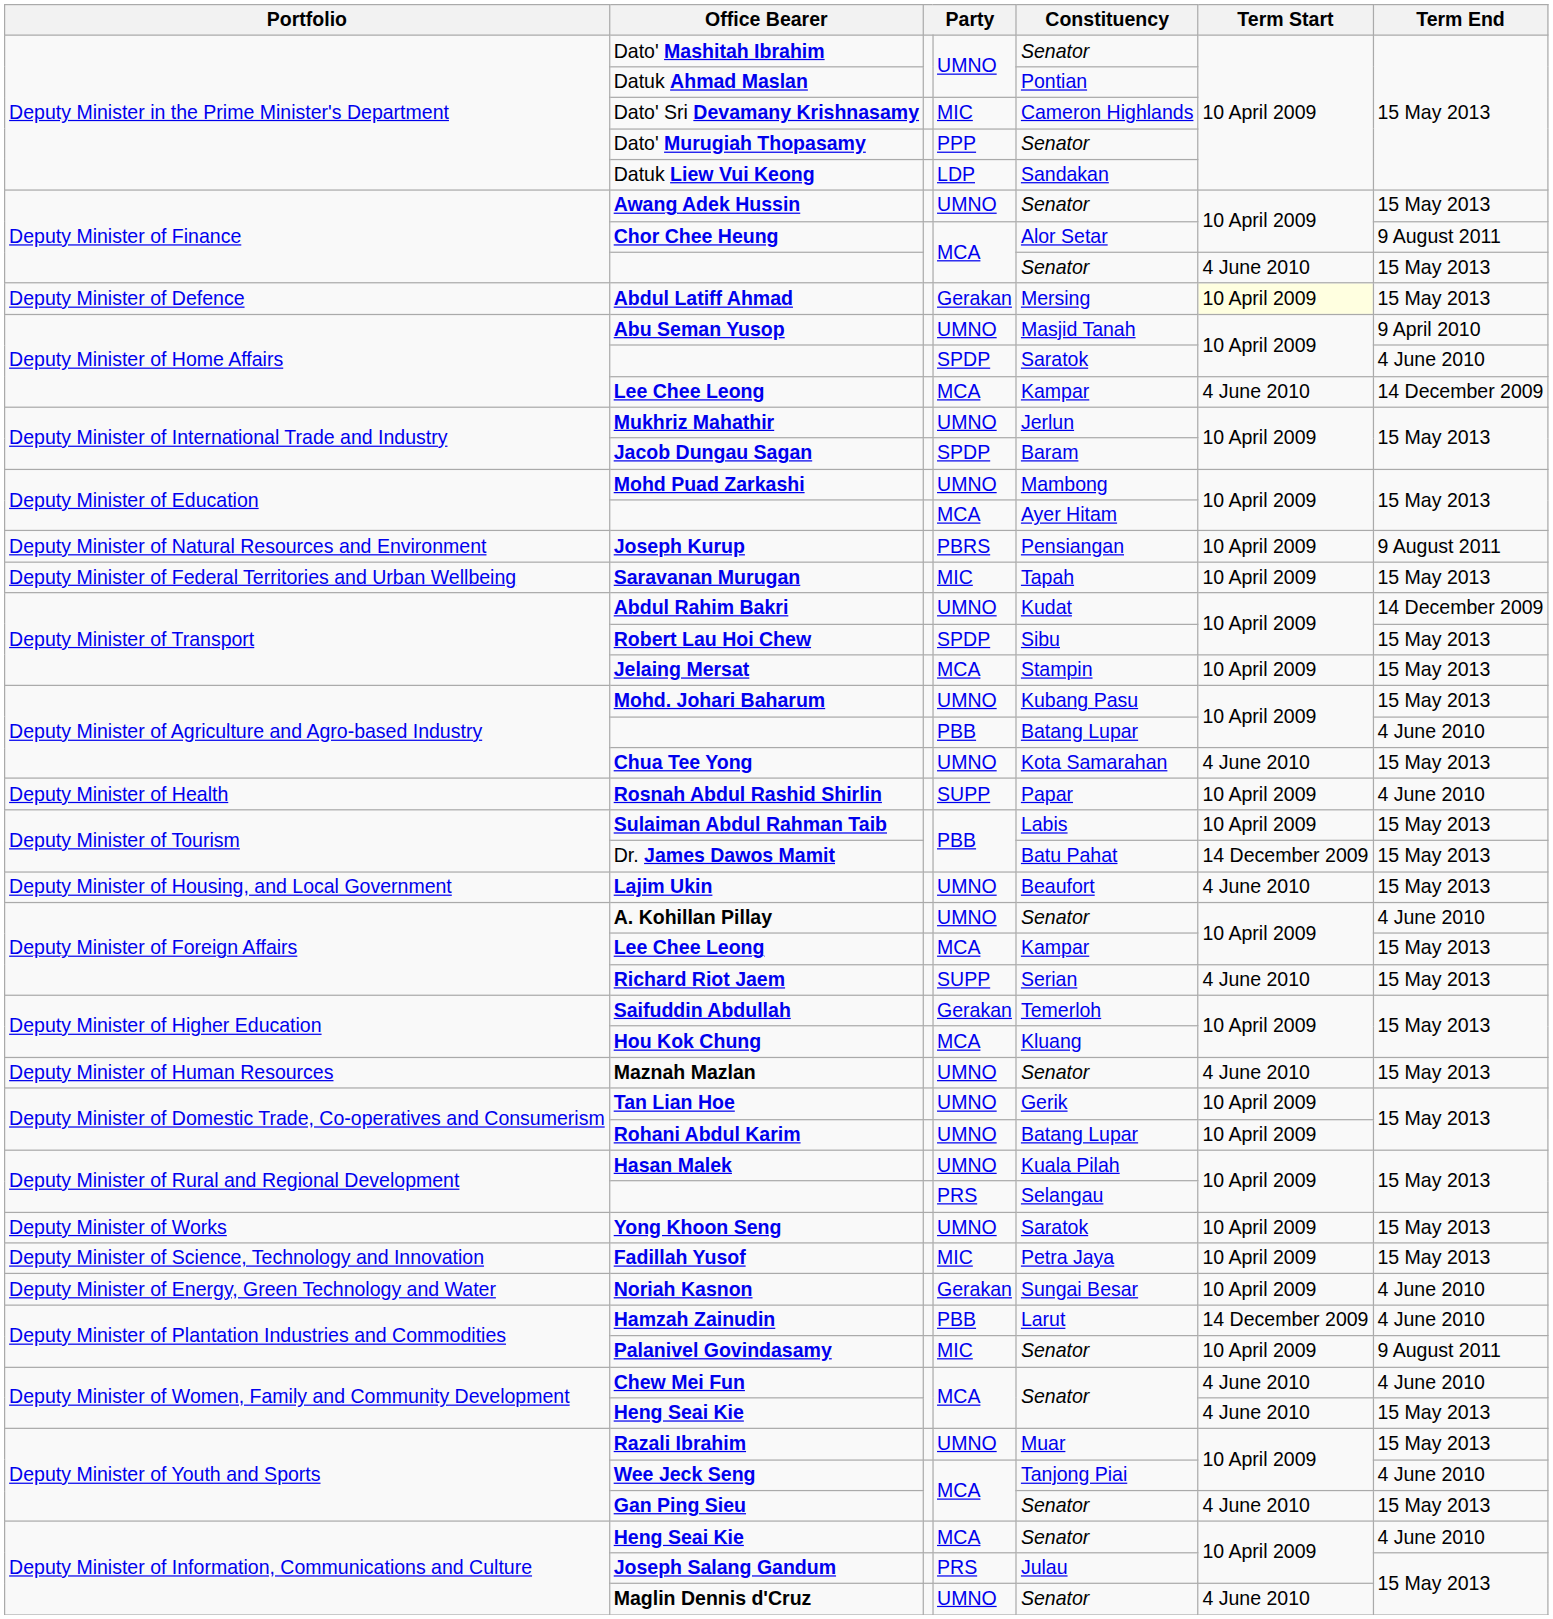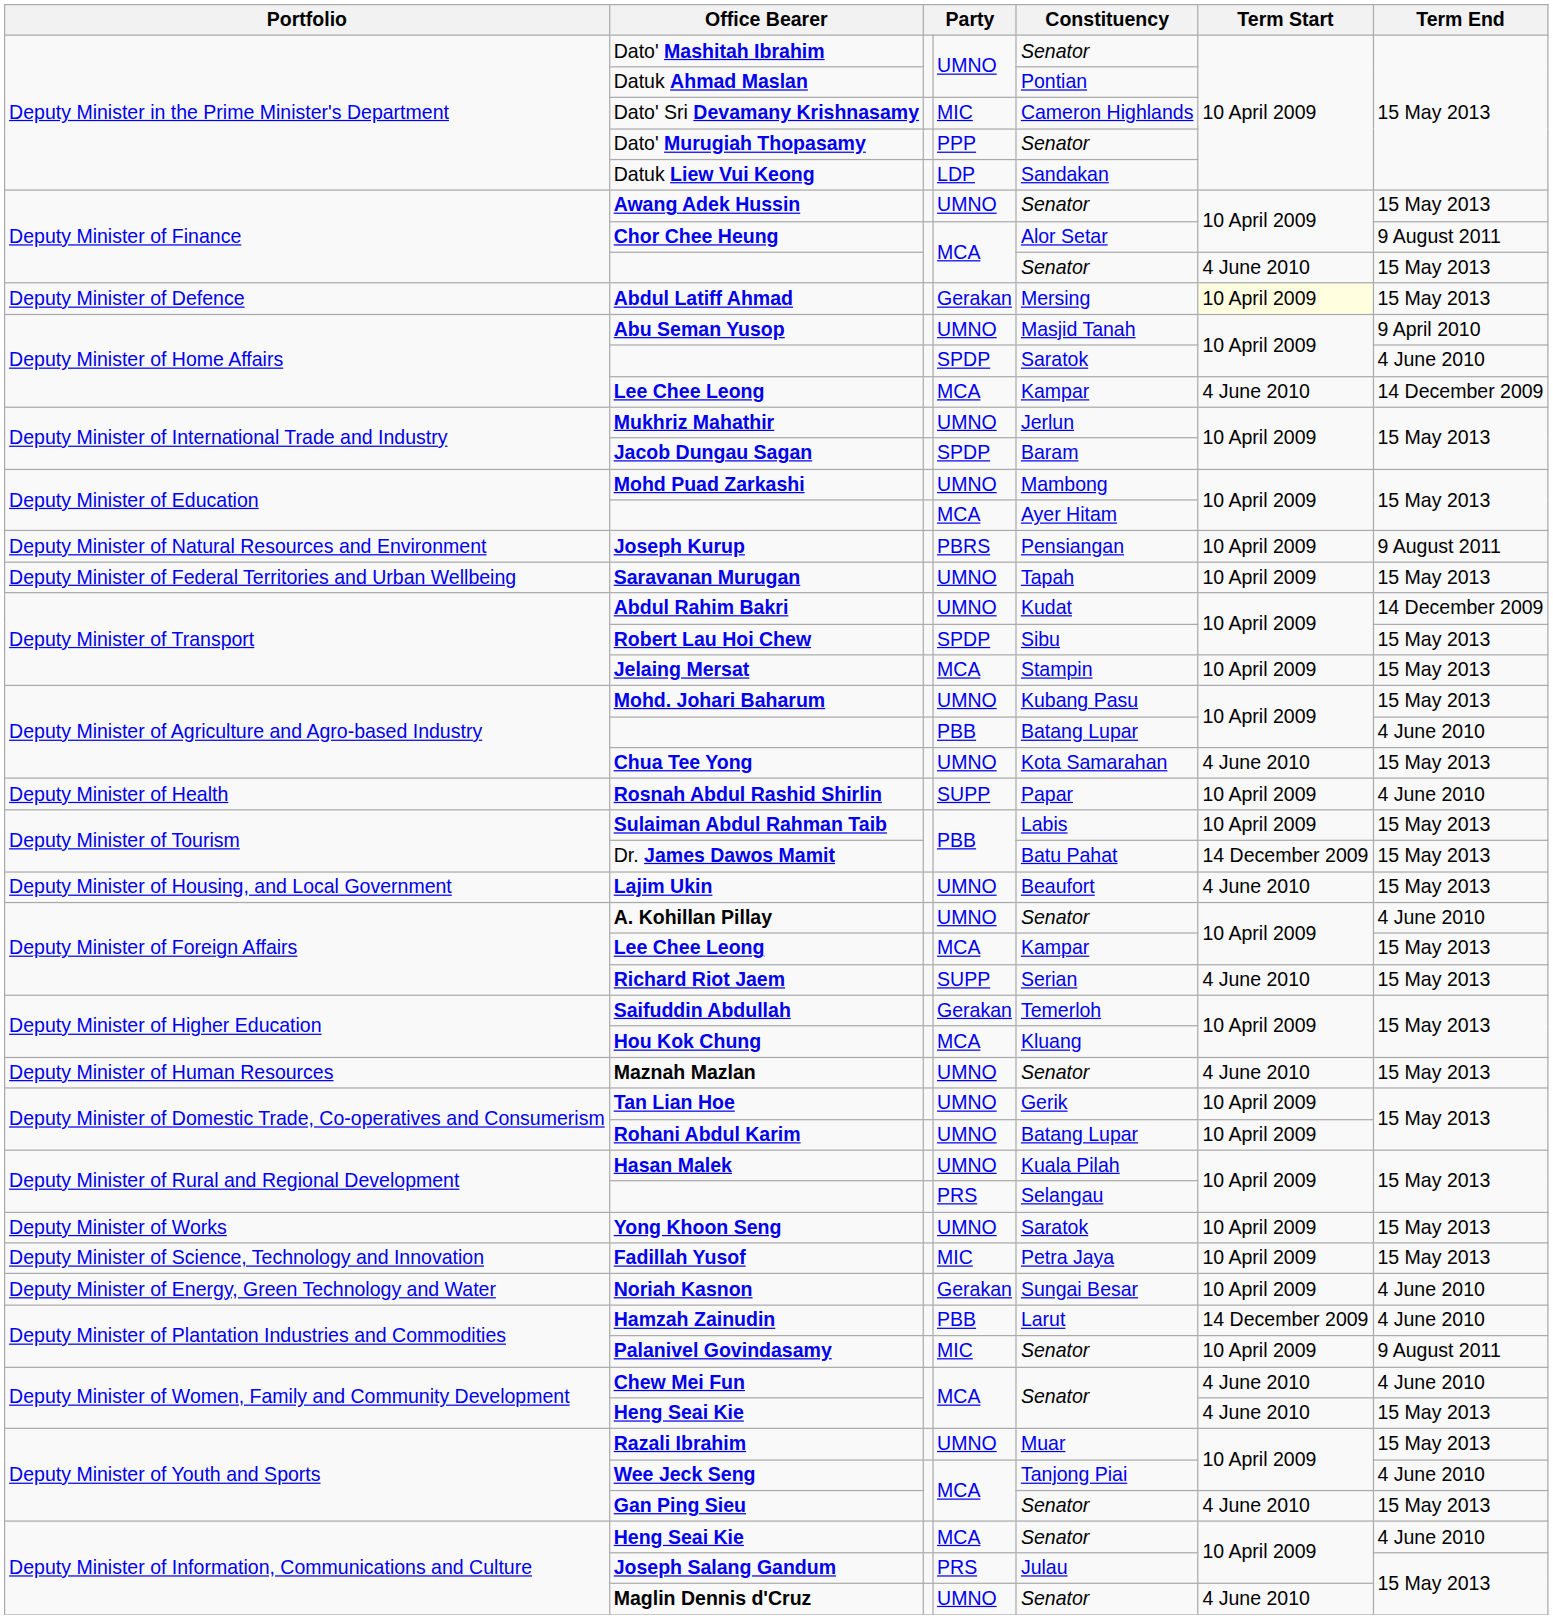(955, 577) MIC -> (967, 577) UMNO
